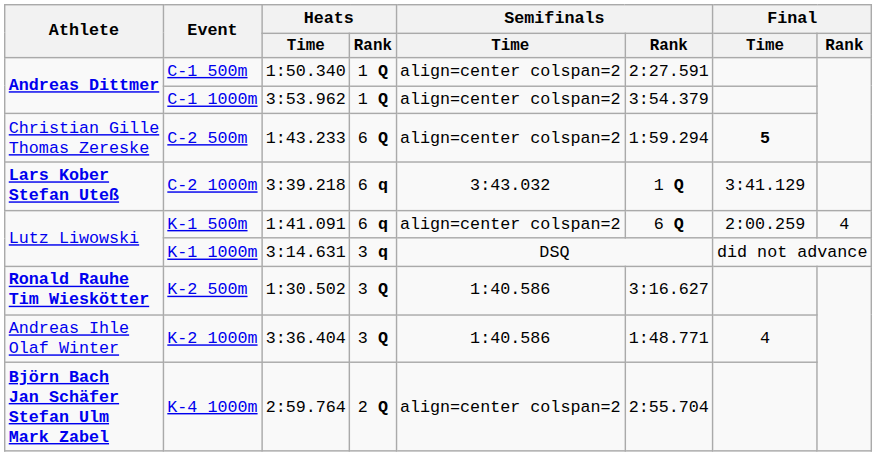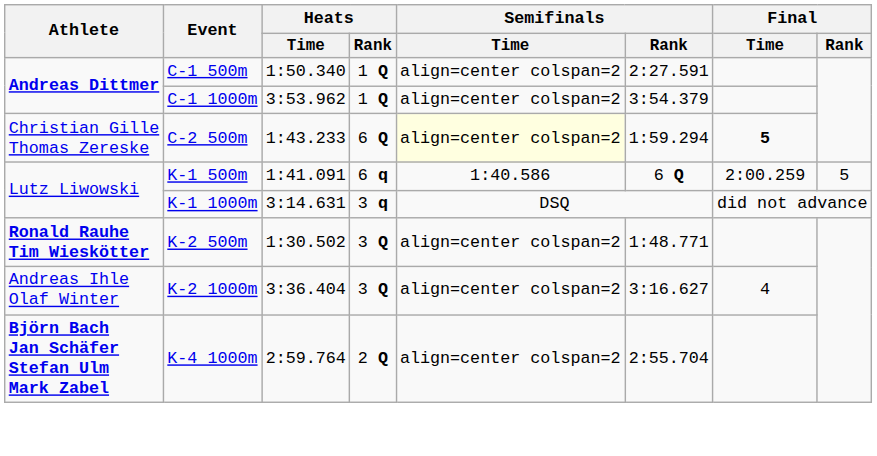(510, 138) no background -> (510, 138) lightyellow background
- row: (212, 186)
(510, 224) align=center colspan=2 -> (510, 176) 1:40.586
(844, 224) 4 -> (844, 176) 5
(510, 290) 1:40.586 -> (510, 242) align=center colspan=2
(669, 290) 3:16.627 -> (669, 242) 1:48.771
(510, 338) 1:40.586 -> (510, 290) align=center colspan=2
(669, 338) 1:48.771 -> (669, 290) 3:16.627
